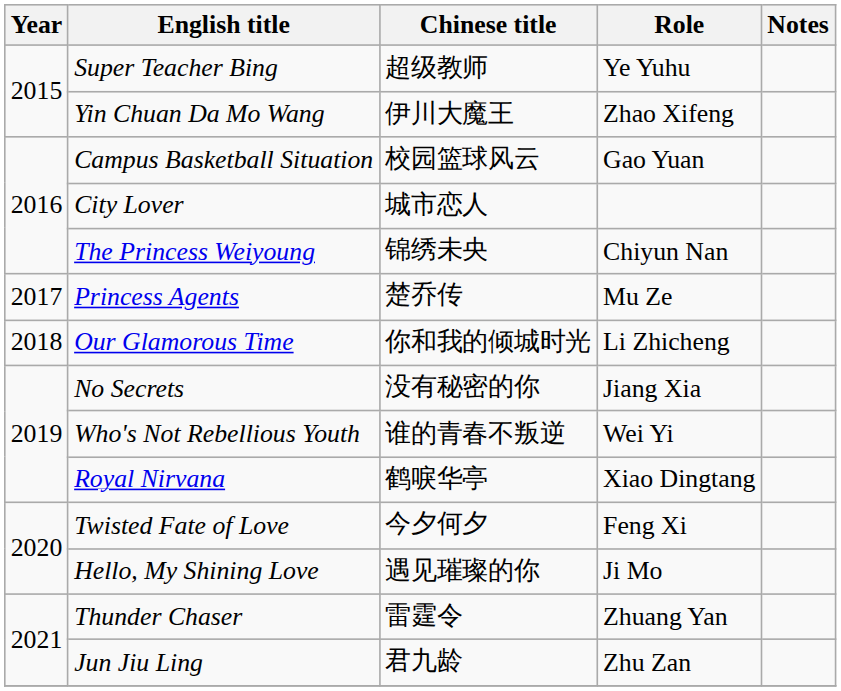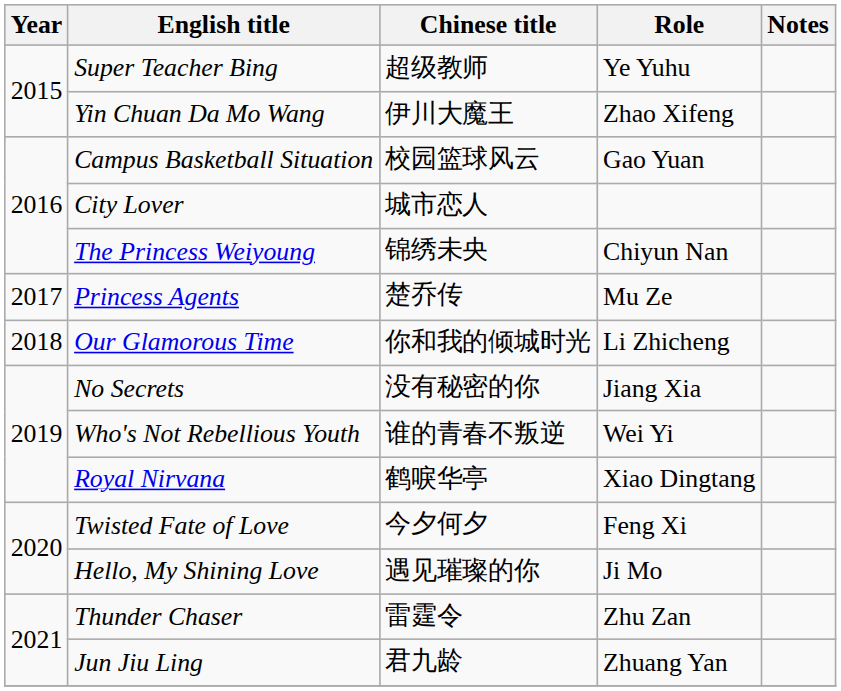(665, 616) Zhuang Yan -> (647, 616) Zhu Zan
(647, 662) Zhu Zan -> (665, 662) Zhuang Yan
